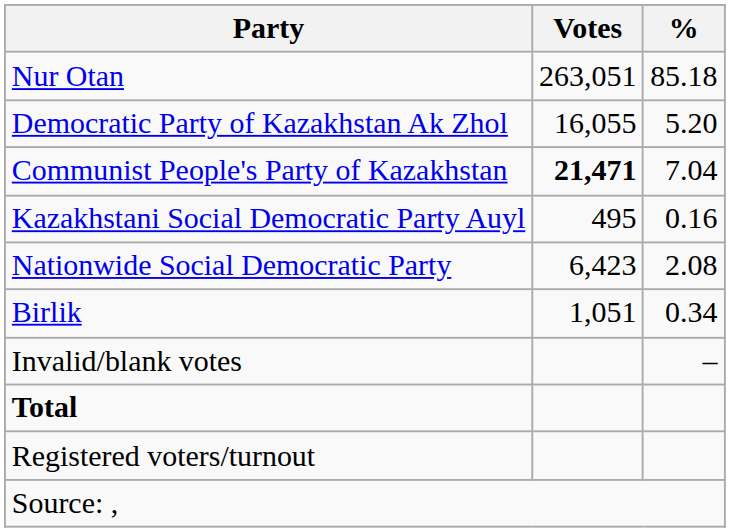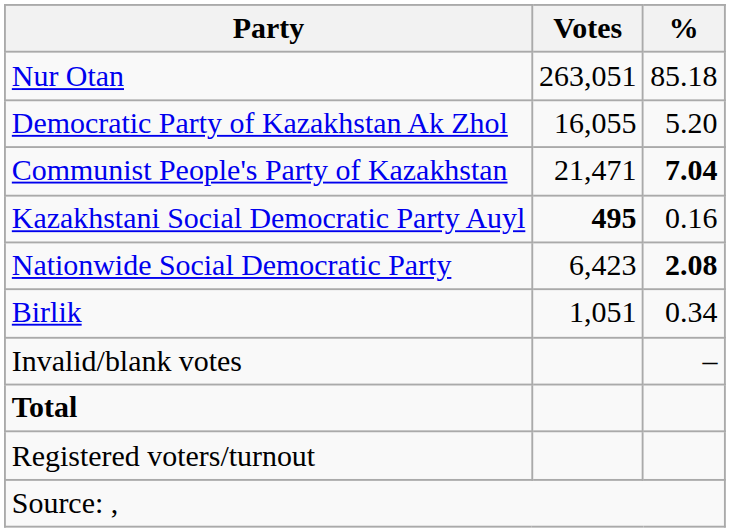(595, 170) bold -> (595, 170) normal
(691, 170) normal -> (691, 170) bold
(614, 218) normal -> (614, 218) bold
(691, 265) normal -> (691, 265) bold
